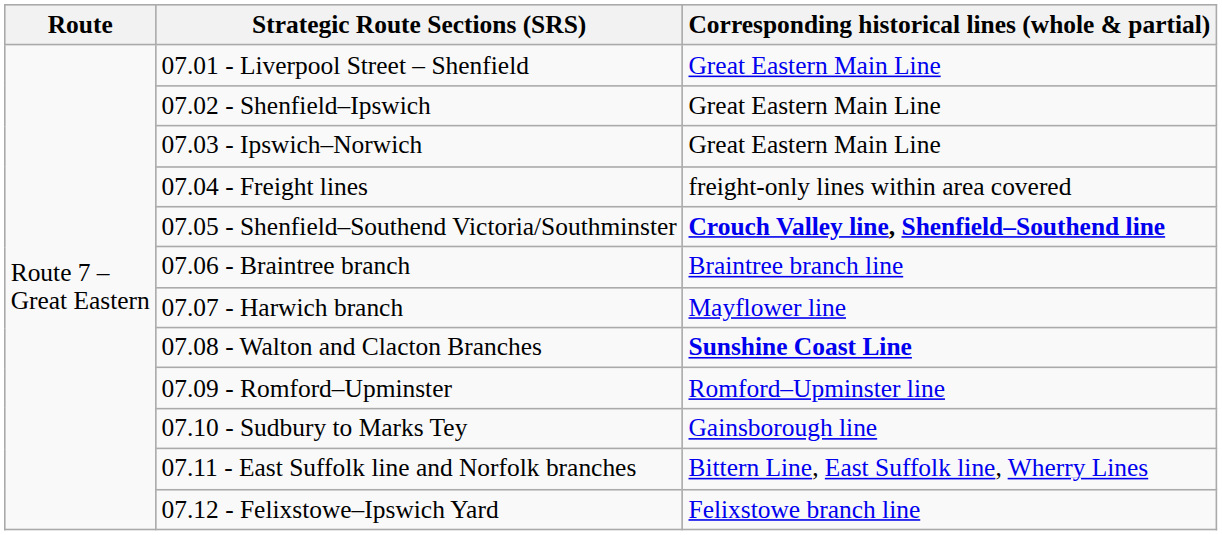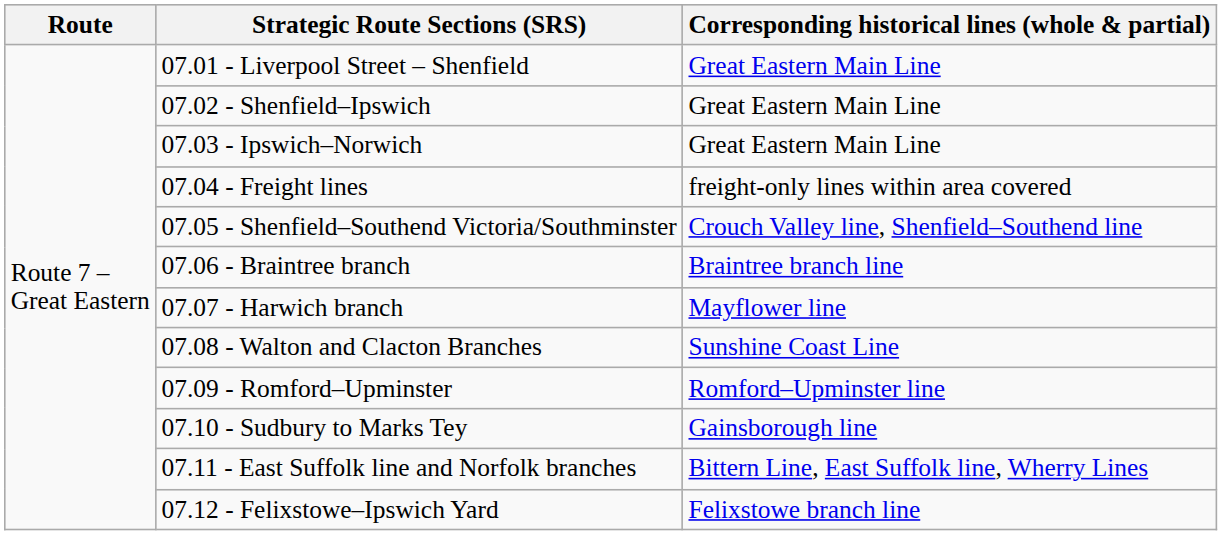(927, 226) bold -> (915, 226) normal
(800, 347) bold -> (794, 347) normal
